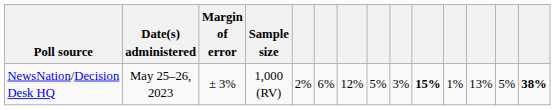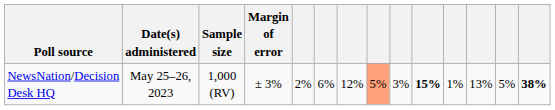columns swapped: (269, 43) <-> (222, 34)
(378, 84) no background -> (378, 84) lightsalmon background
